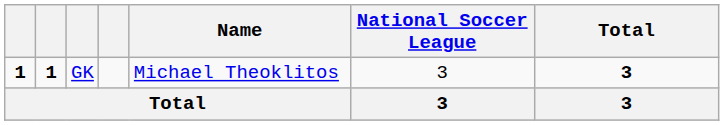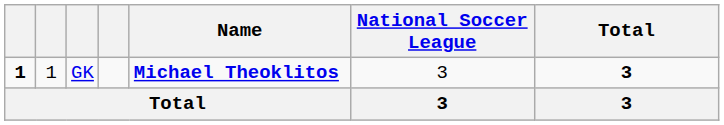(51, 73) bold -> (51, 73) normal
(236, 73) normal -> (236, 73) bold
